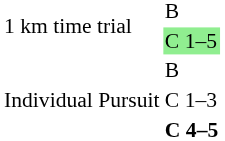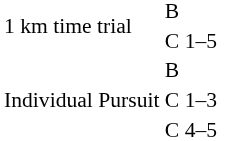(191, 40) lightgreen background -> (191, 40) no background
(192, 129) bold -> (191, 129) normal
